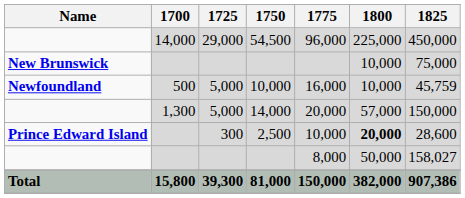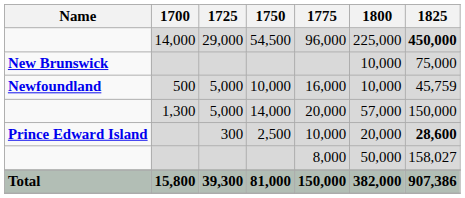(432, 39) normal -> (432, 39) bold
(381, 134) bold -> (381, 134) normal
(436, 134) normal -> (436, 134) bold
